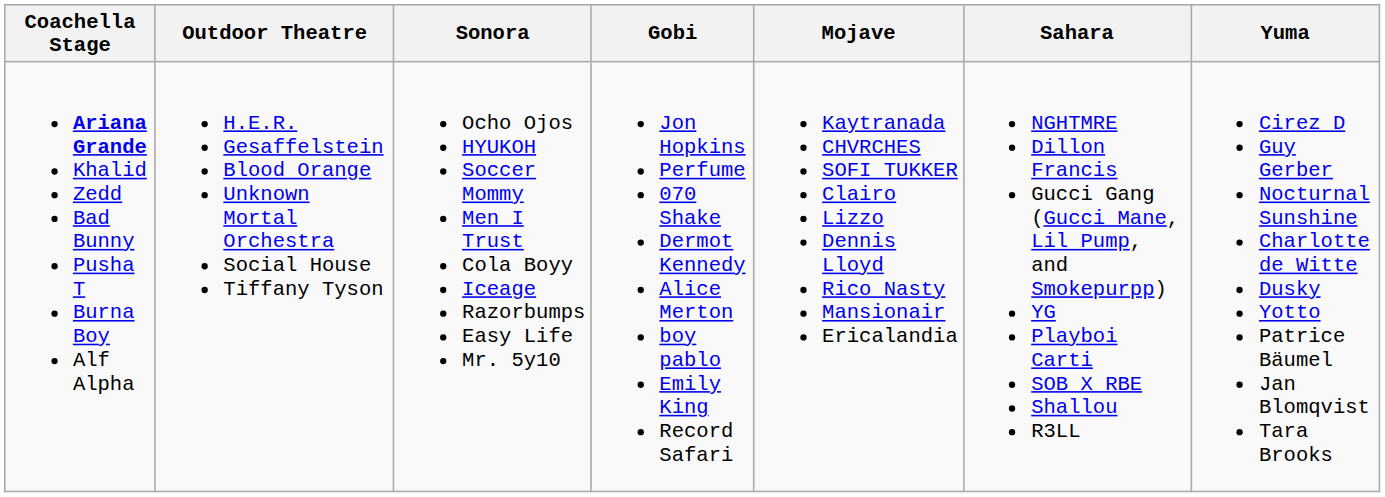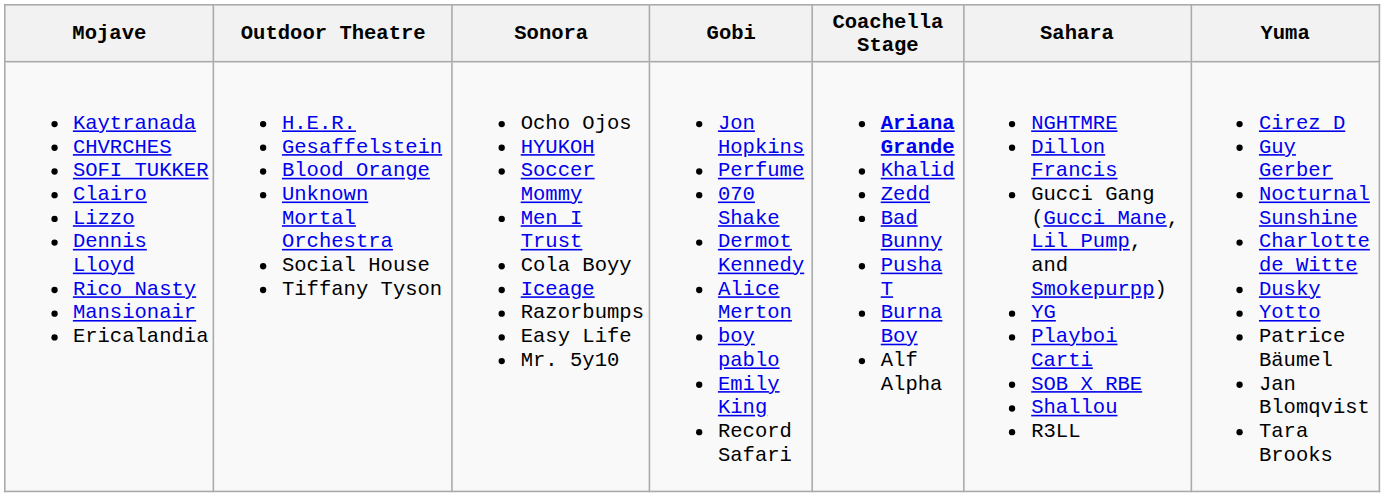columns swapped: (80, 33) <-> (859, 33)
